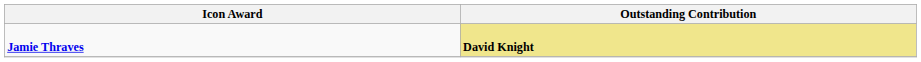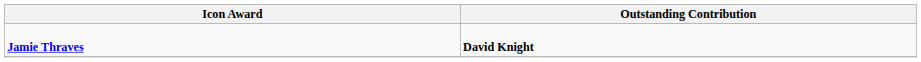(498, 47) khaki background -> (498, 47) no background
